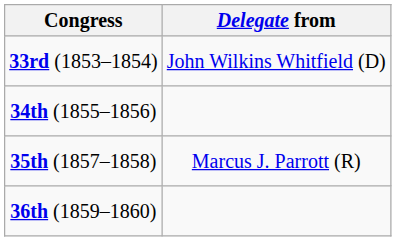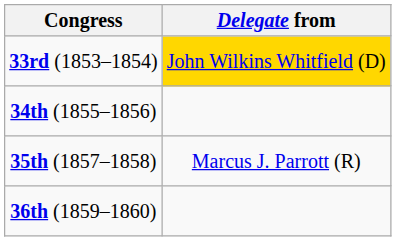(276, 61) no background -> (276, 61) gold background
